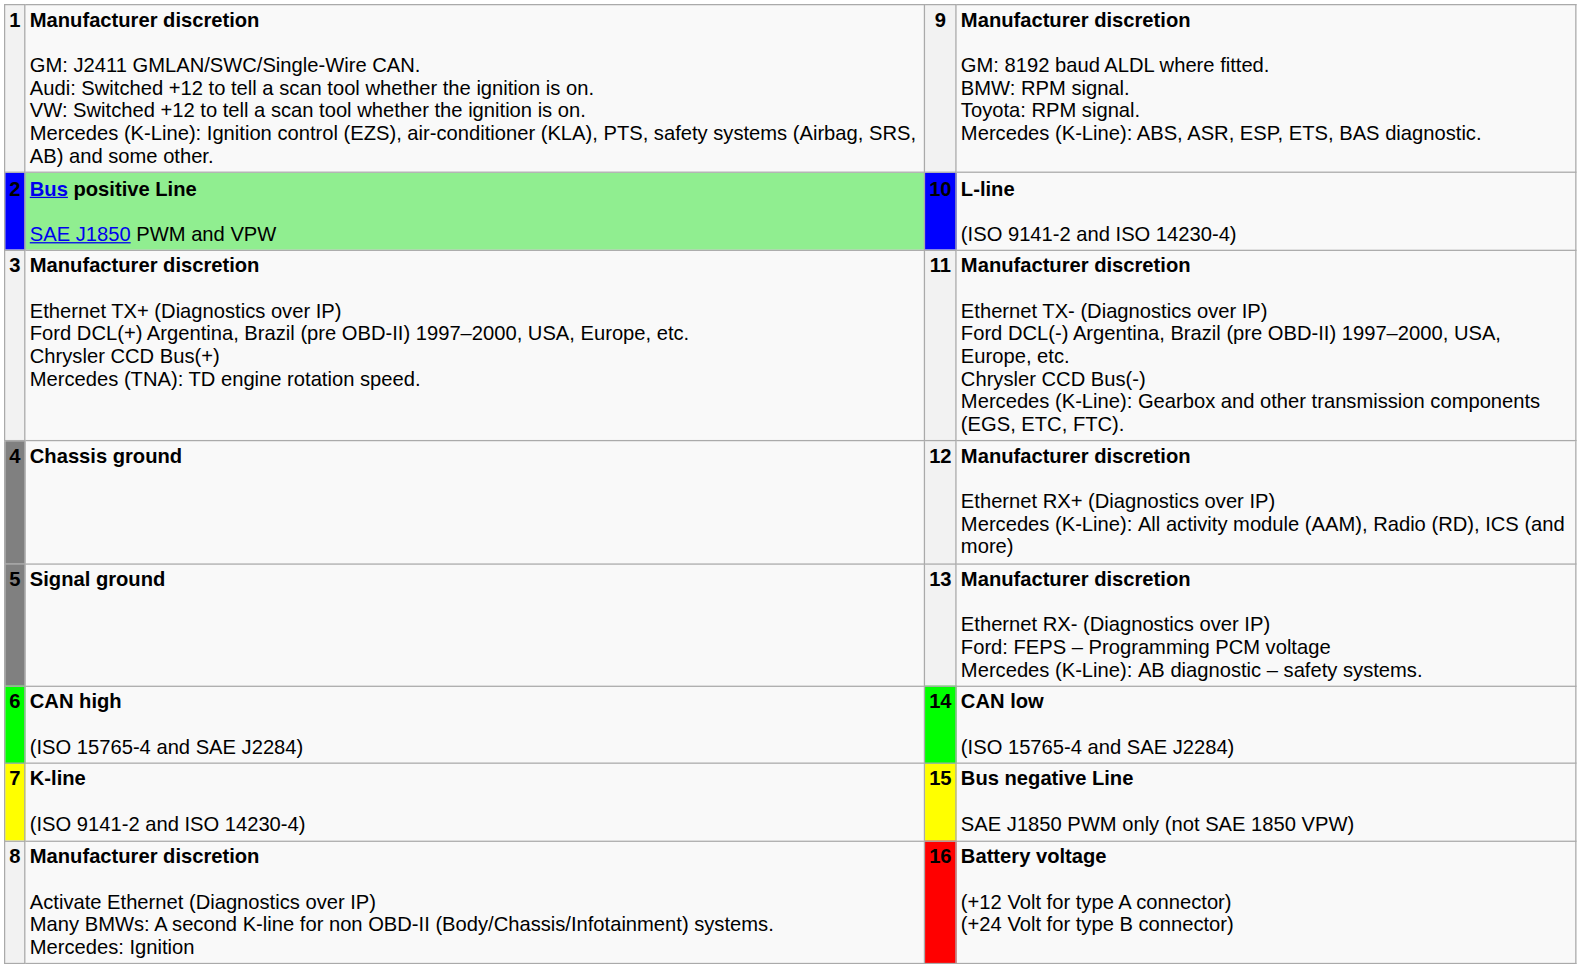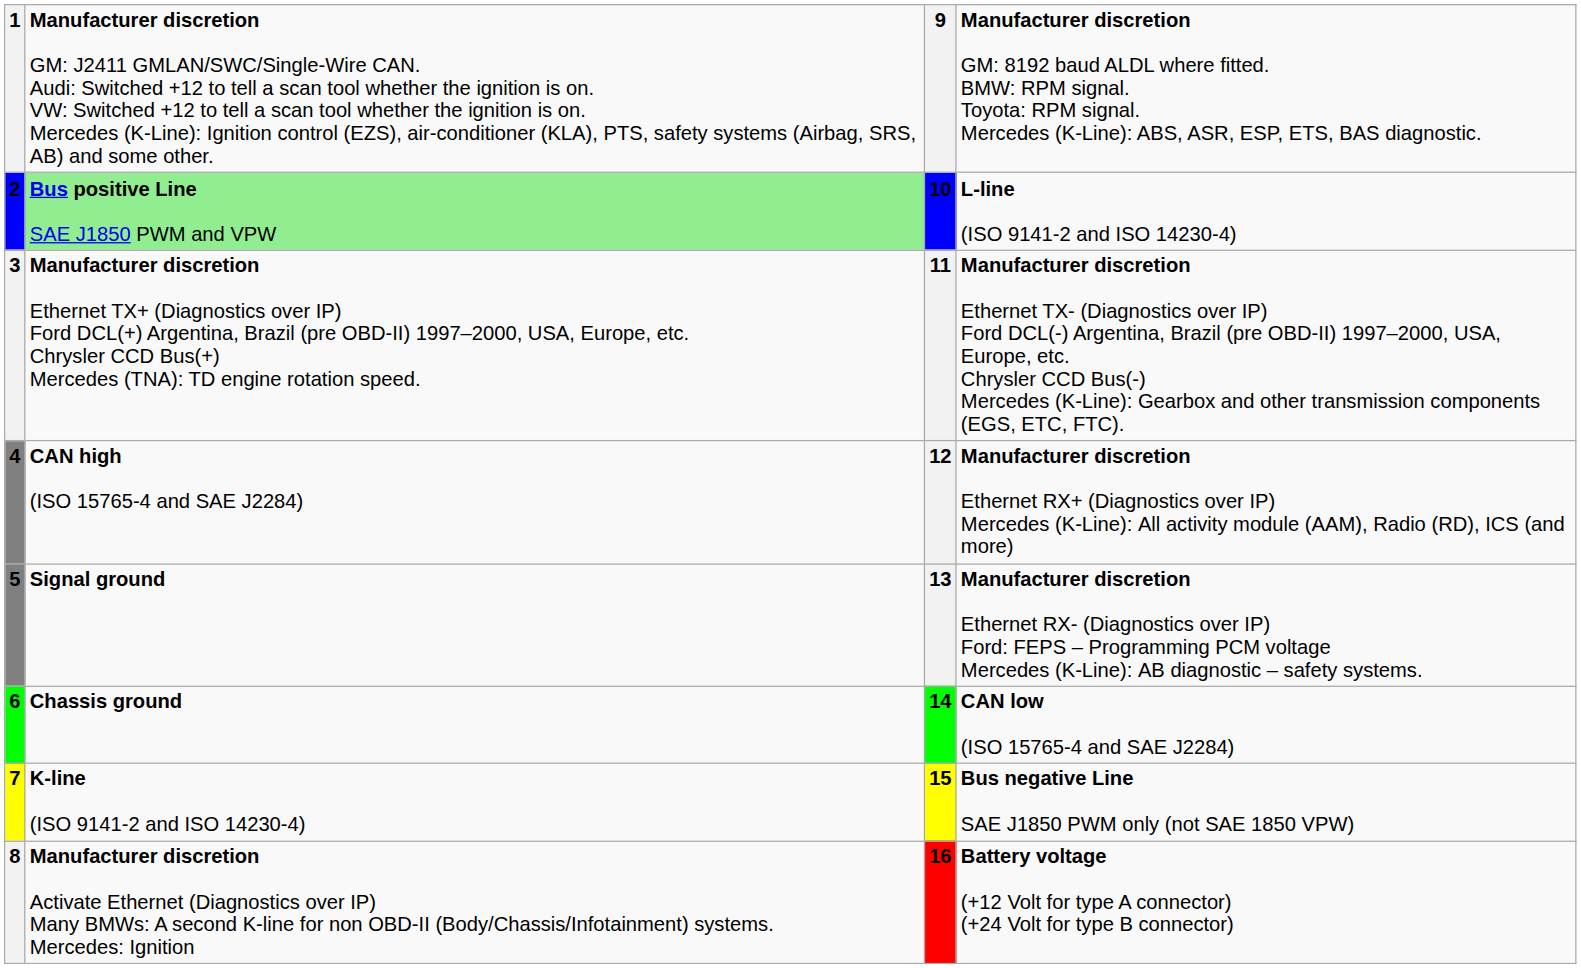(106, 456) Chassis ground -> (167, 479) CAN high (ISO 15765-4 and SAE J2284)
(167, 724) CAN high (ISO 15765-4 and SAE J2284) -> (106, 701) Chassis ground
